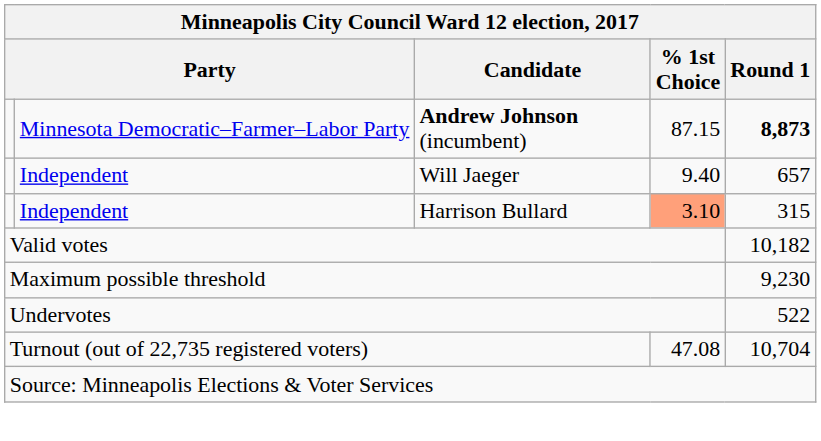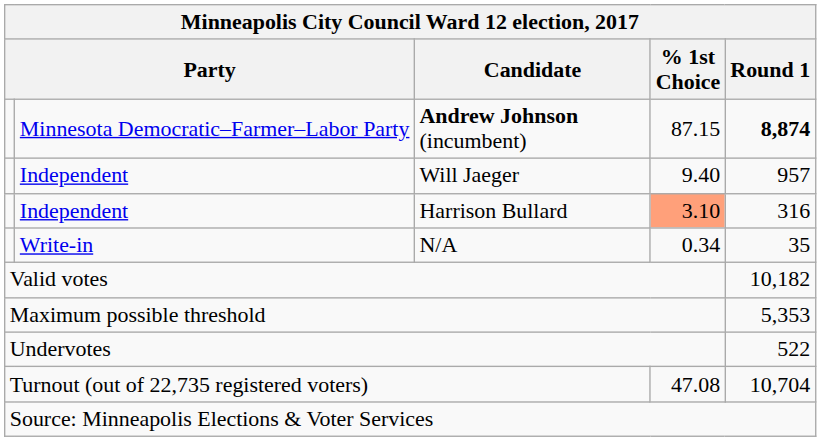(785, 128) 8,873 -> (785, 128) 8,874
(794, 175) 657 -> (794, 175) 957
(794, 210) 315 -> (794, 210) 316
+ row: (438, 245)
(785, 279) 9,230 -> (785, 314) 5,353
